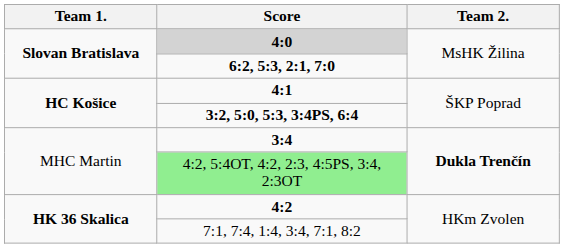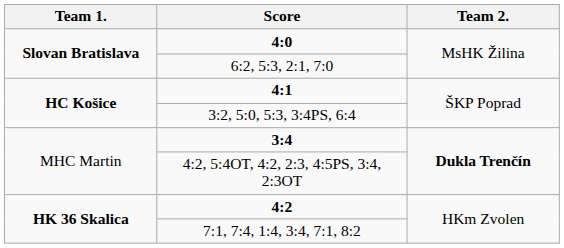(282, 41) lightgrey background -> (282, 41) no background
(282, 66) bold -> (282, 66) normal
(282, 115) bold -> (282, 115) normal
(282, 173) lightgreen background -> (282, 173) no background
